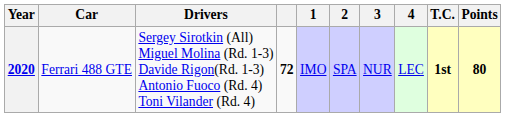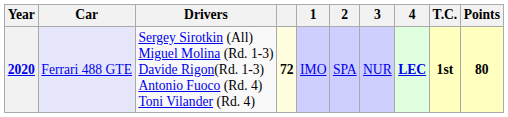(87, 69) no background -> (87, 69) lavender background
(287, 69) no background -> (287, 69) lightyellow background
(411, 69) normal -> (412, 69) bold
